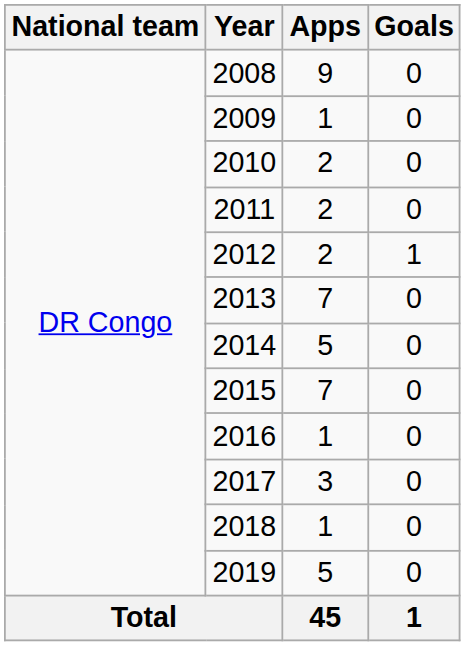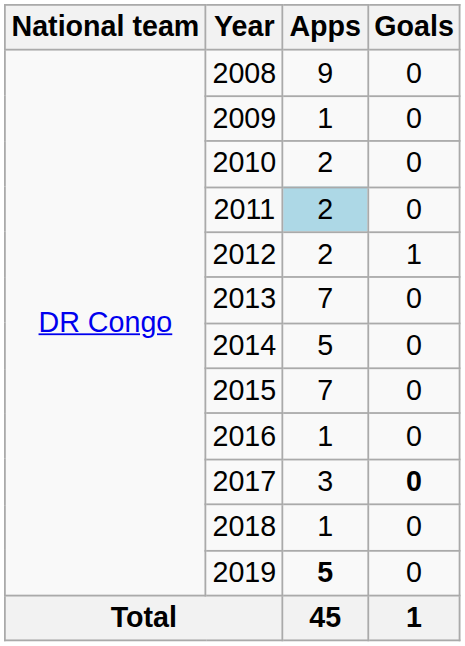(325, 208) no background -> (325, 208) lightblue background
(414, 481) normal -> (414, 481) bold
(325, 572) normal -> (325, 572) bold
